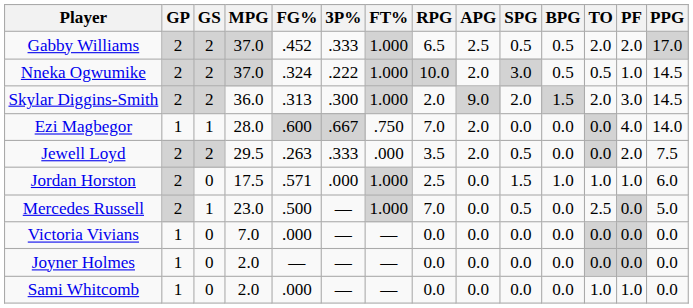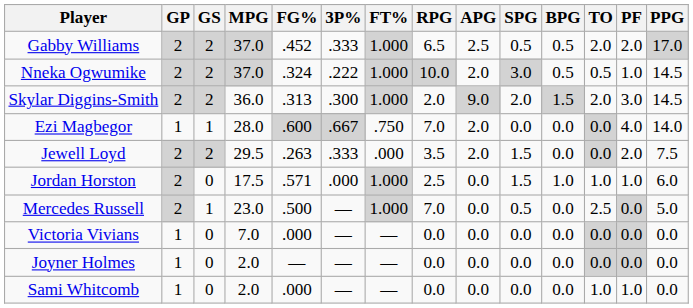(521, 153) 0.5 -> (521, 153) 1.5
